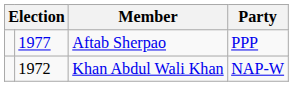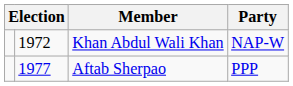rows swapped: (148, 68) <-> (119, 42)
